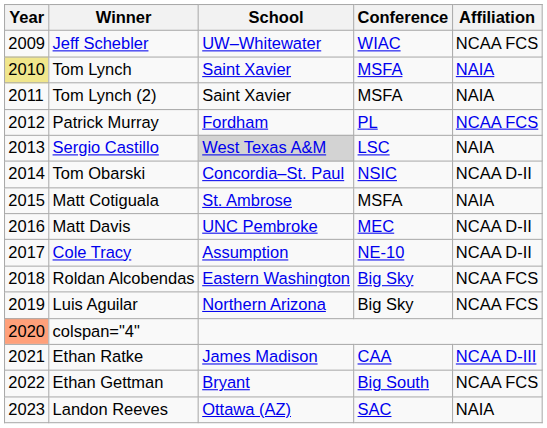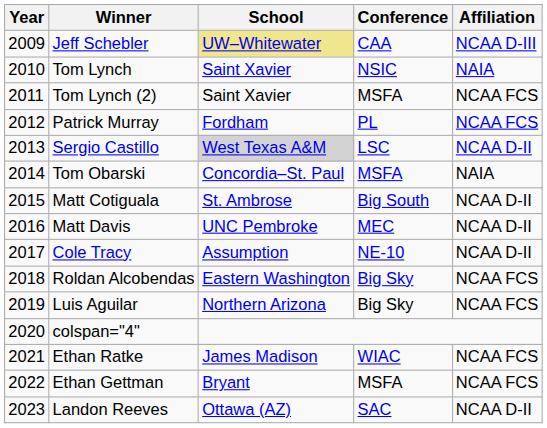(262, 43) no background -> (262, 43) khaki background
(379, 43) WIAC -> (375, 43) CAA
(497, 43) NCAA FCS -> (496, 43) NCAA D-III
(27, 69) khaki background -> (27, 69) no background
(380, 69) MSFA -> (377, 69) NSIC
(475, 95) NAIA -> (497, 95) NCAA FCS
(475, 148) NAIA -> (494, 148) NCAA D-II
(377, 174) NSIC -> (380, 174) MSFA
(494, 174) NCAA D-II -> (475, 174) NAIA
(380, 200) MSFA -> (393, 200) Big South
(475, 200) NAIA -> (494, 200) NCAA D-II
(27, 331) lightsalmon background -> (27, 331) no background
(375, 357) CAA -> (379, 357) WIAC
(496, 357) NCAA D-III -> (497, 357) NCAA FCS
(393, 383) Big South -> (380, 383) MSFA
(475, 409) NAIA -> (494, 409) NCAA D-II
